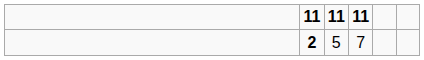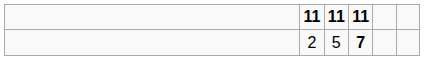(312, 42) bold -> (312, 42) normal
(361, 42) normal -> (361, 42) bold
